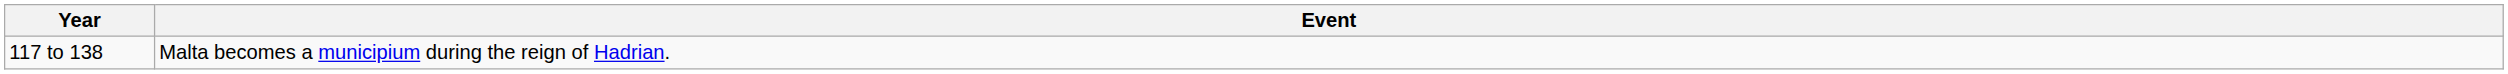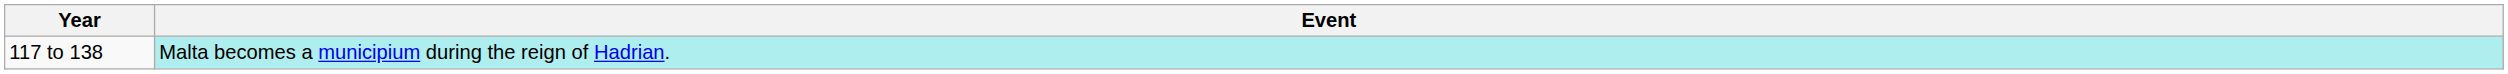(415, 52) no background -> (415, 52) paleturquoise background
